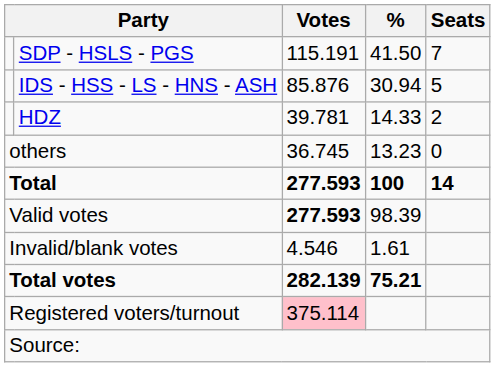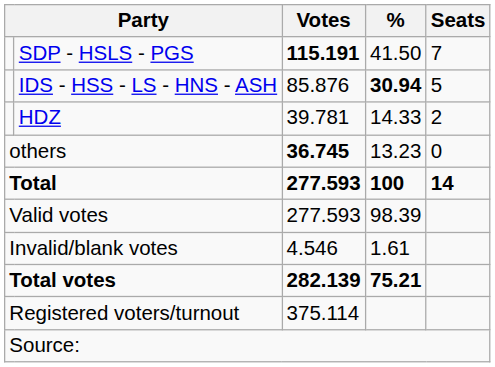(323, 53) normal -> (323, 53) bold
(396, 85) normal -> (396, 85) bold
(318, 150) normal -> (318, 150) bold
(324, 215) bold -> (324, 215) normal
(323, 313) pink background -> (323, 313) no background
